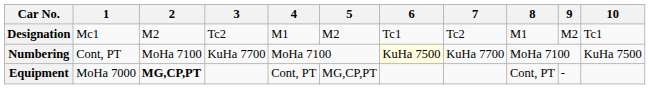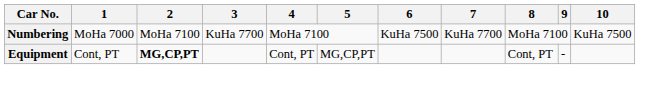- row: (39, 34)
(99, 53) Cont, PT -> (104, 34) MoHa 7000
(412, 53) lightyellow background -> (409, 34) no background
(106, 73) MoHa 7000 -> (97, 53) Cont, PT
